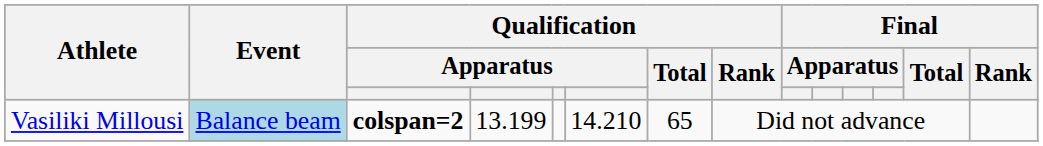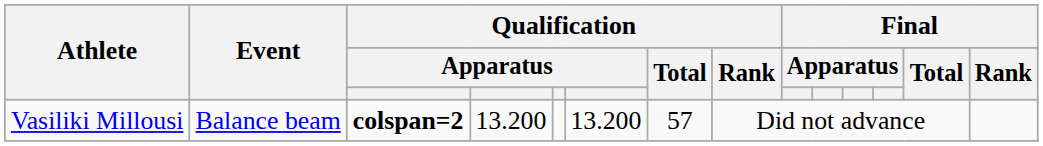(268, 120) lightblue background -> (268, 120) no background
(511, 120) 13.199 -> (511, 120) 13.200
(606, 120) 14.210 -> (606, 120) 13.200
(680, 120) 65 -> (680, 120) 57
